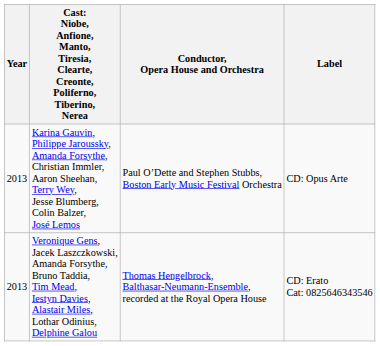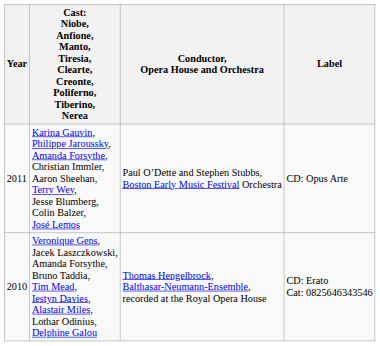(17, 178) 2013 -> (17, 178) 2011
(17, 287) 2013 -> (17, 287) 2010
